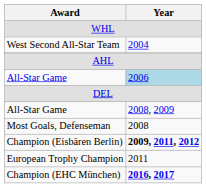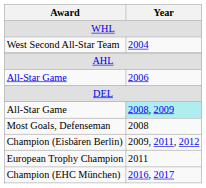(138, 77) lightblue background -> (138, 77) no background
(151, 110) no background -> (151, 110) paleturquoise background
(164, 142) bold -> (164, 142) normal
(151, 175) bold -> (151, 175) normal
